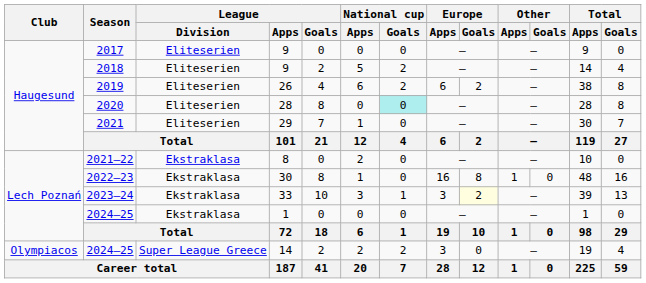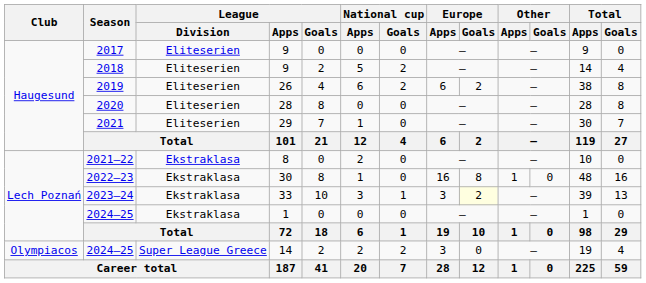(403, 105) paleturquoise background -> (403, 105) no background
